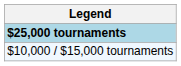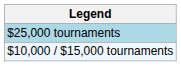(67, 33) bold -> (64, 33) normal
